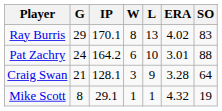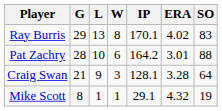columns swapped: (106, 14) <-> (152, 14)
(80, 55) 24 -> (80, 55) 28
